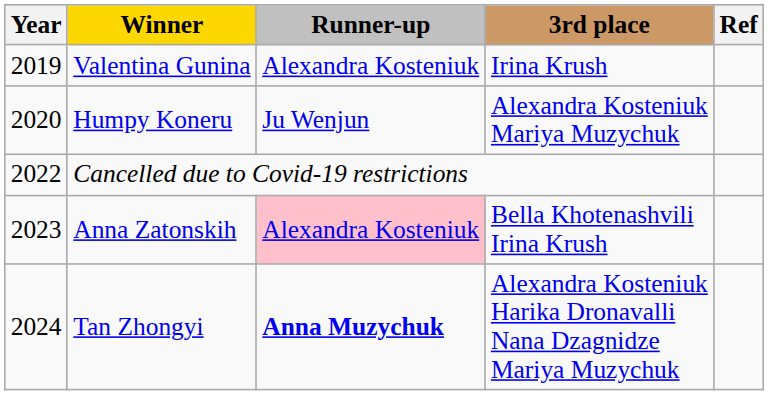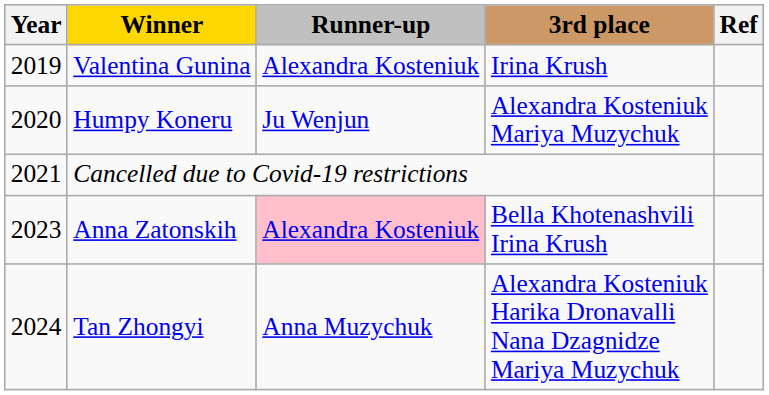(36, 174) 2022 -> (36, 174) 2021
(353, 326) bold -> (347, 326) normal
